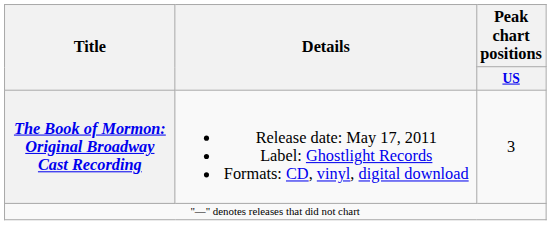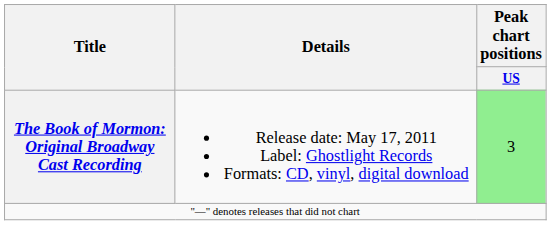(511, 146) no background -> (511, 146) lightgreen background
